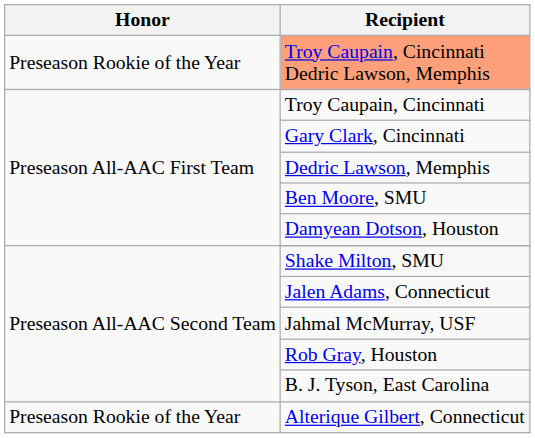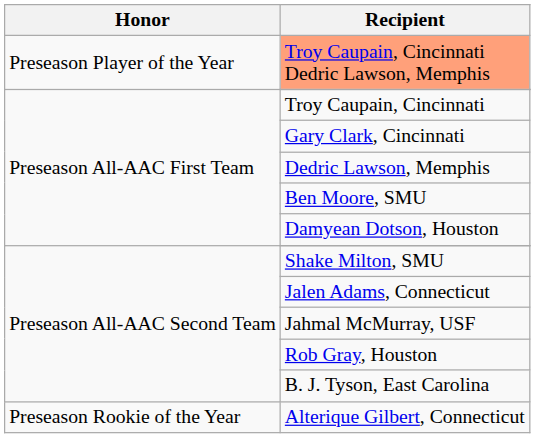(125, 62) Preseason Rookie of the Year -> (121, 62) Preseason Player of the Year
